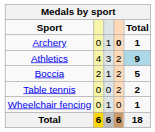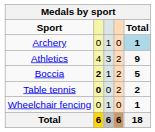(119, 43) bold -> (119, 43) normal
(137, 43) no background -> (137, 43) lightblue background
(137, 58) lightblue background -> (137, 58) no background
(98, 74) normal -> (98, 74) bold
(98, 89) normal -> (98, 89) bold
